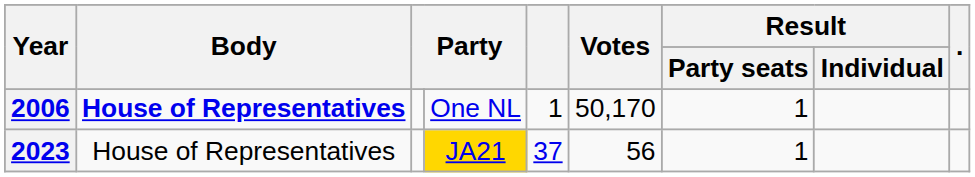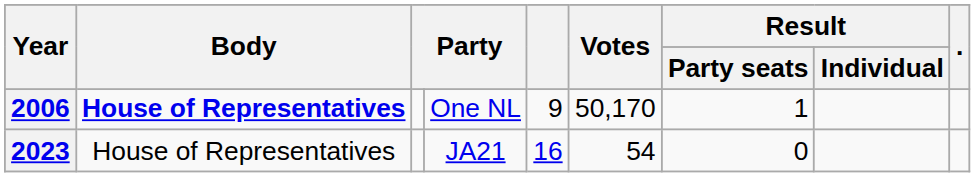(555, 109) 1 -> (555, 109) 9
(476, 151) gold background -> (476, 151) no background
(548, 151) 37 -> (548, 151) 16
(641, 151) 56 -> (641, 151) 54
(801, 151) 1 -> (801, 151) 0
